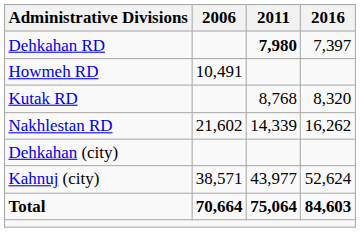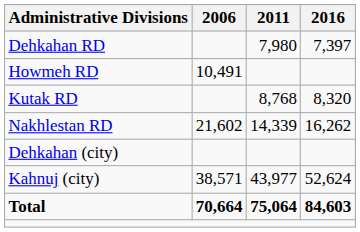(278, 44) bold -> (278, 44) normal
